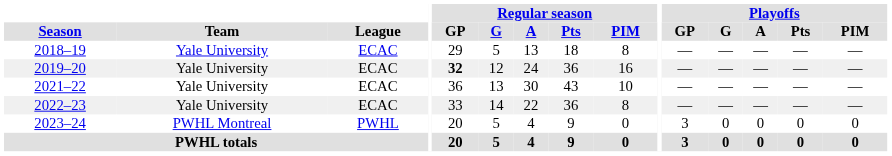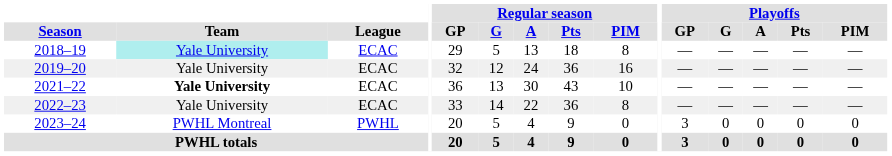(222, 50) no background -> (222, 50) paleturquoise background
(455, 68) bold -> (455, 68) normal
(222, 86) normal -> (222, 86) bold
